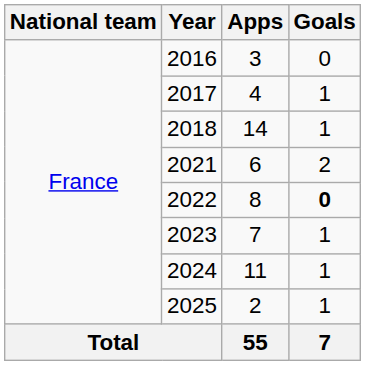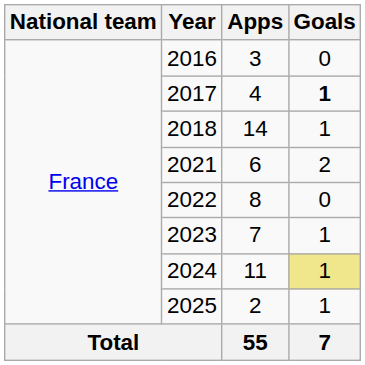(325, 93) normal -> (325, 93) bold
(325, 199) bold -> (325, 199) normal
(325, 270) no background -> (325, 270) khaki background
